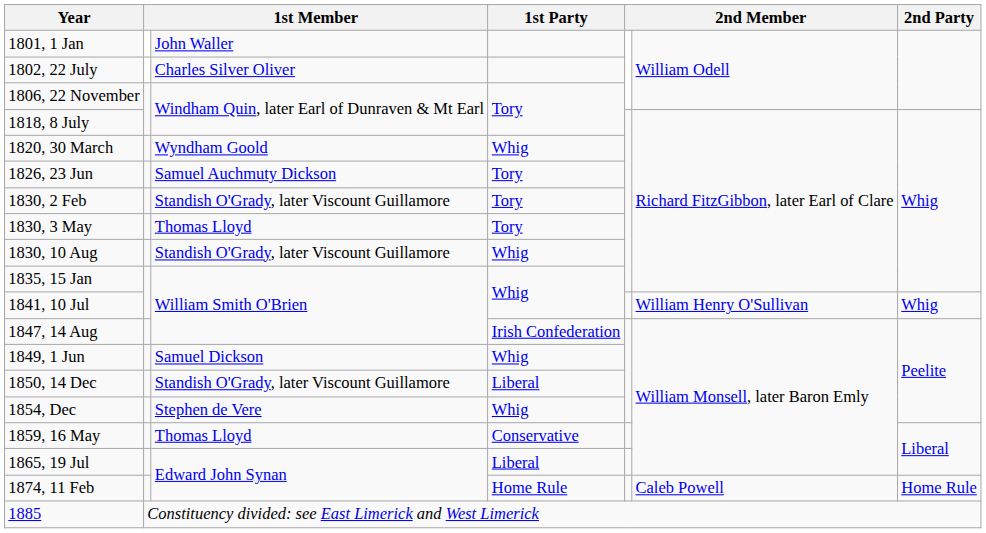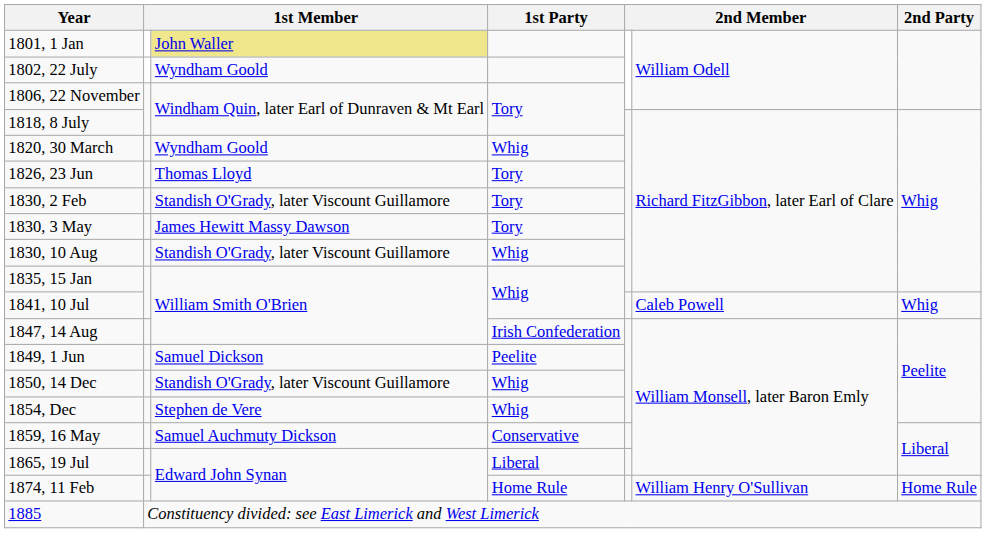(194, 43) no background -> (194, 43) khaki background
(225, 69) Charles Silver Oliver -> (211, 69) Wyndham Goold
(245, 174) Samuel Auchmuty Dickson -> (203, 174) Thomas Lloyd
(203, 226) Thomas Lloyd -> (252, 226) James Hewitt Massy Dawson
(722, 305) William Henry O'Sullivan -> (680, 305) Caleb Powell
(510, 357) Whig -> (514, 357) Peelite
(516, 383) Liberal -> (510, 383) Whig
(203, 435) Thomas Lloyd -> (245, 435) Samuel Auchmuty Dickson
(680, 488) Caleb Powell -> (722, 488) William Henry O'Sullivan
